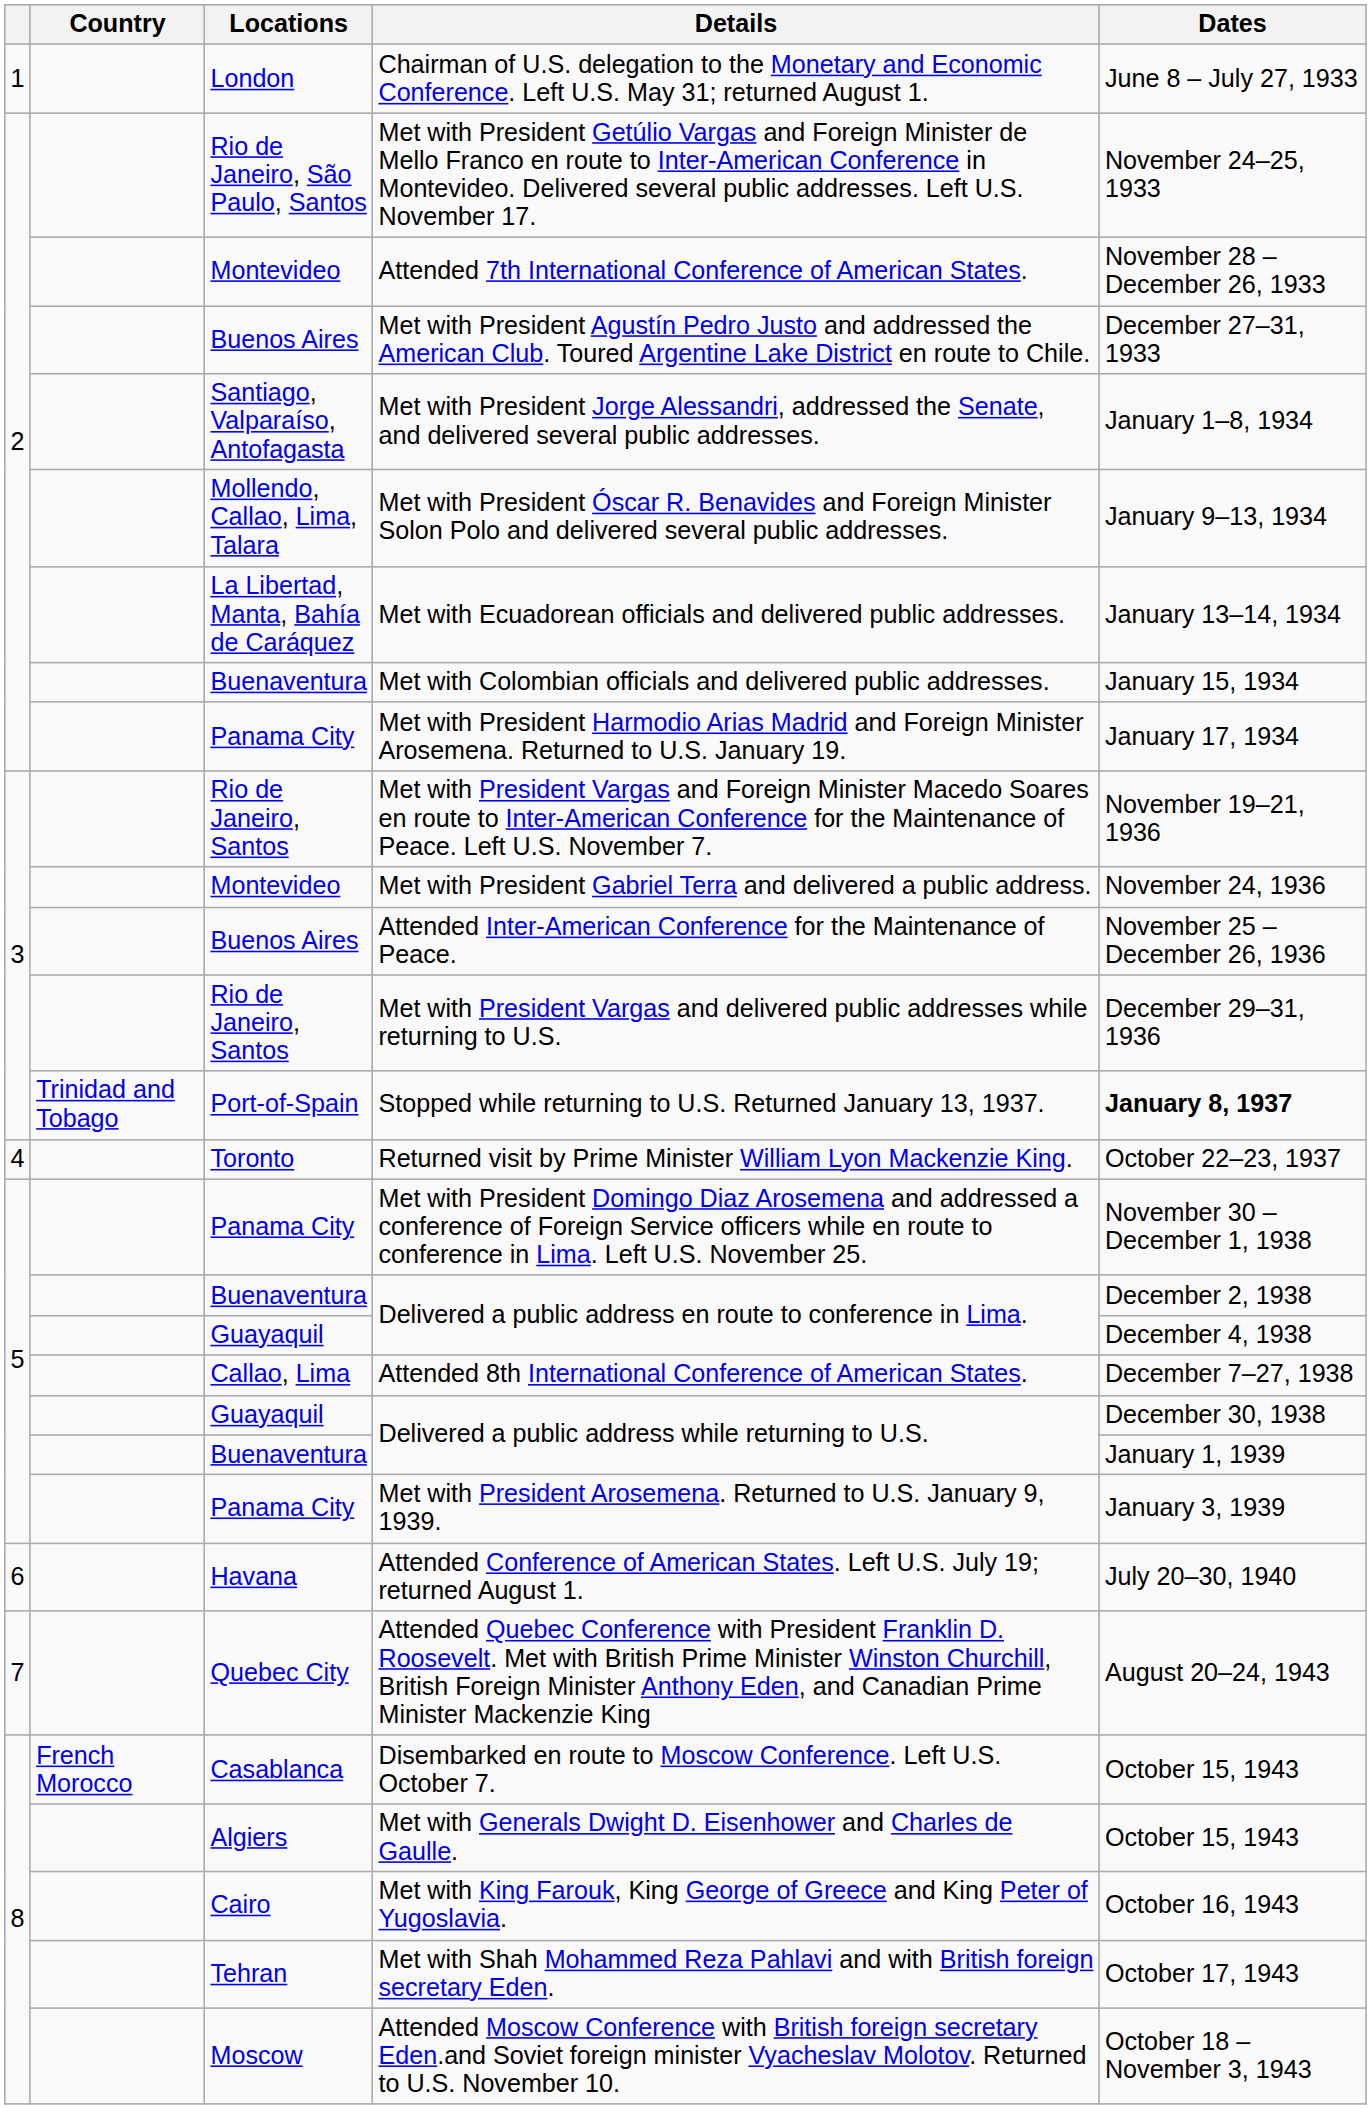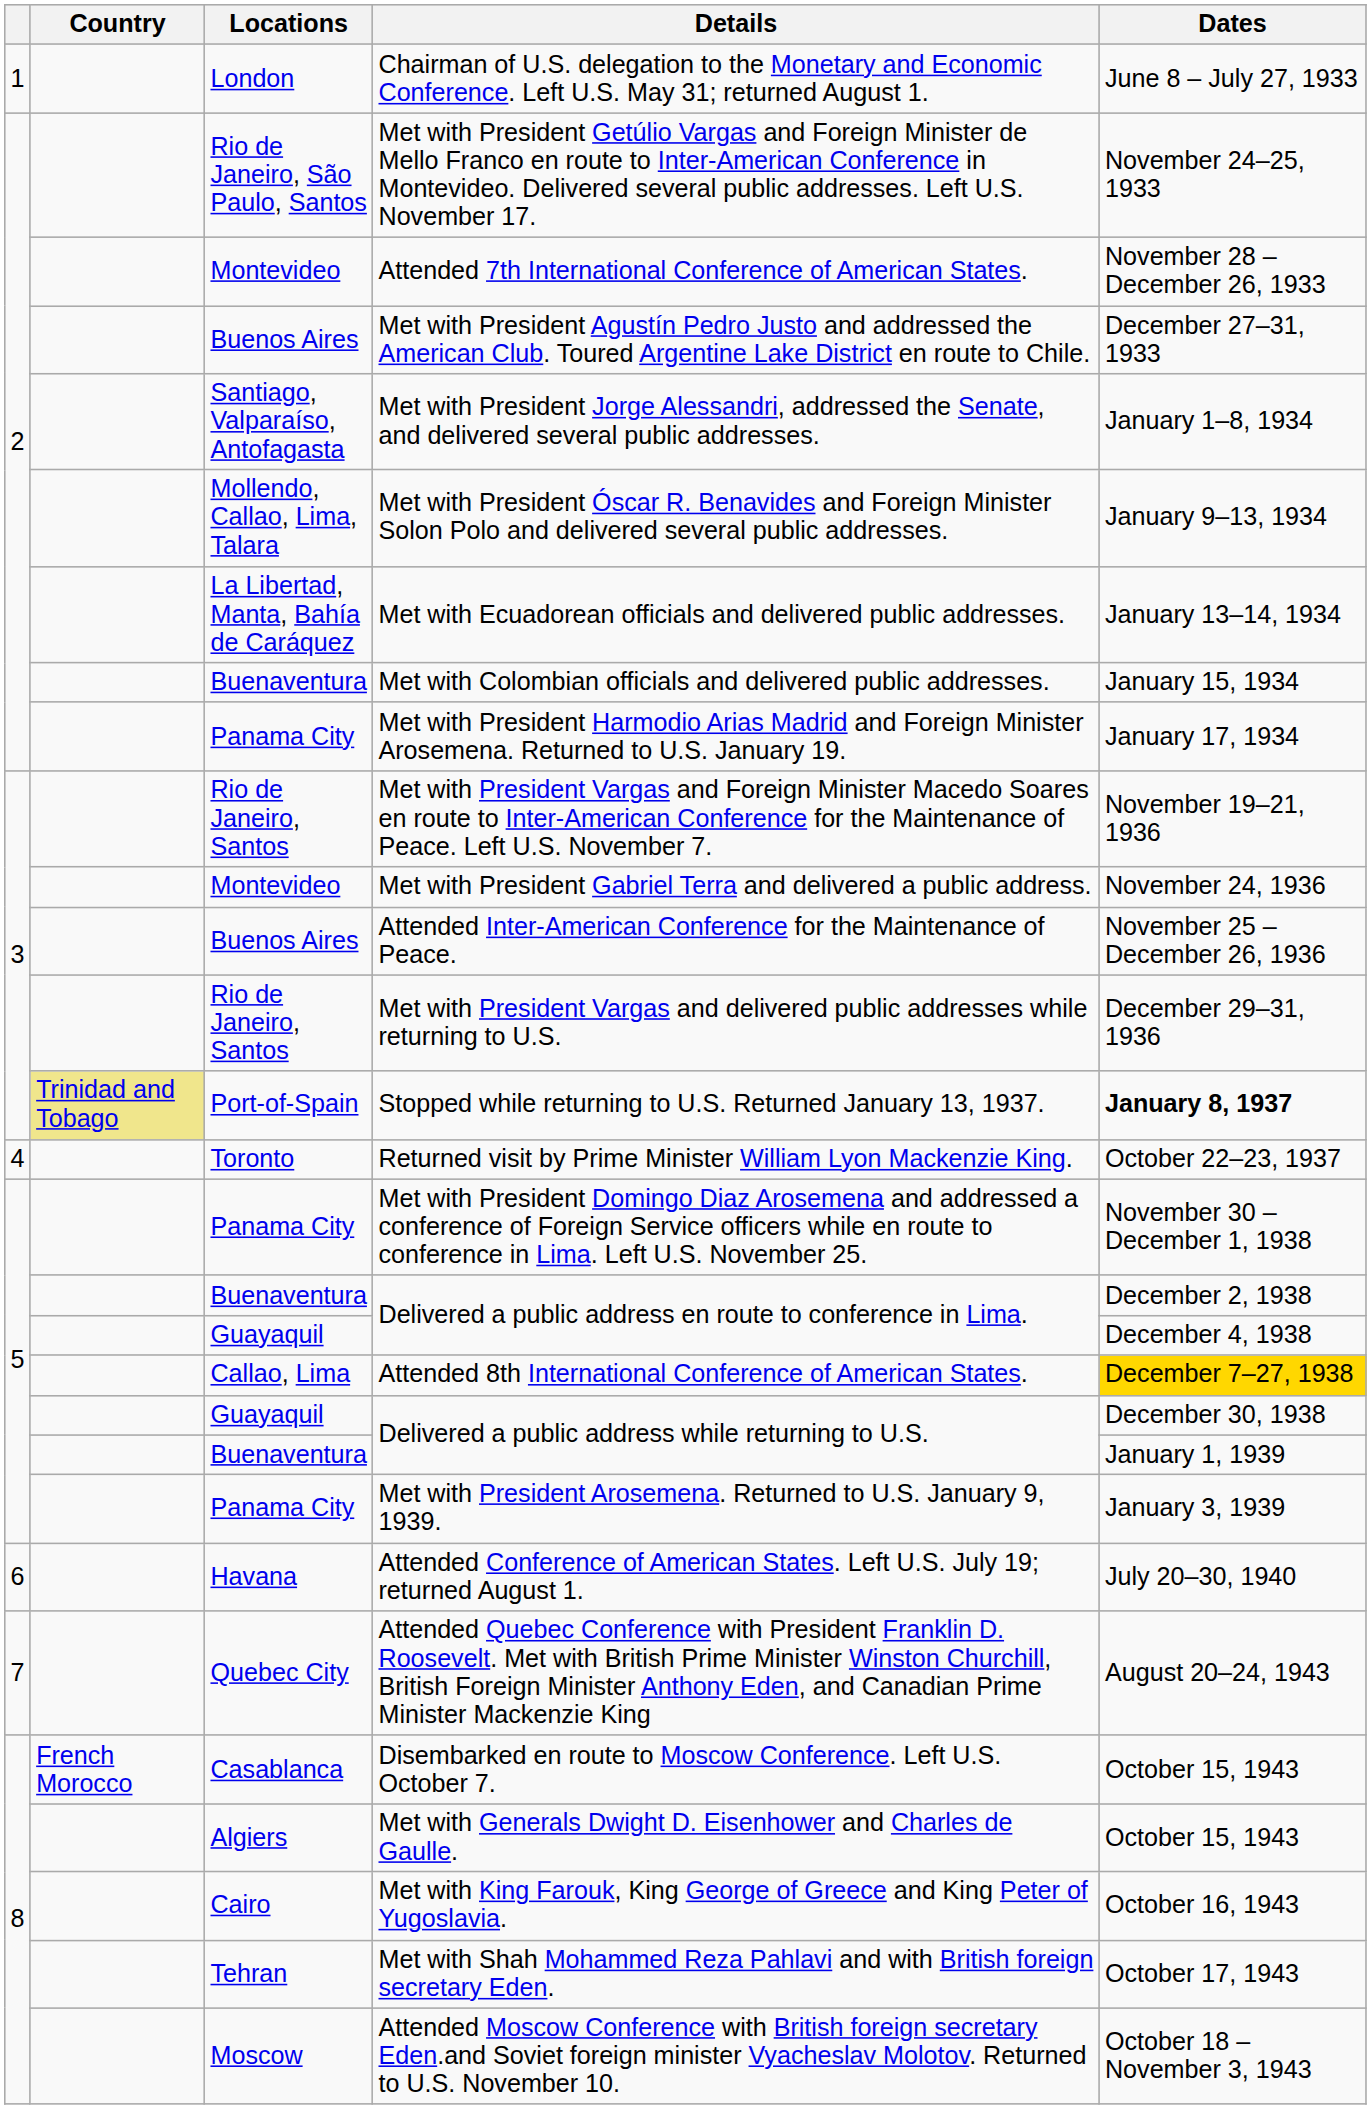(105, 1104) no background -> (105, 1104) khaki background
(1229, 1374) no background -> (1229, 1374) gold background
